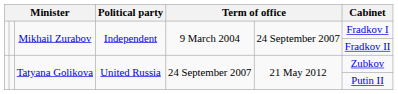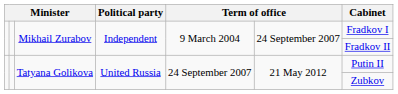(367, 64) Zubkov -> (368, 64) Putin II
(368, 81) Putin II -> (367, 81) Zubkov
